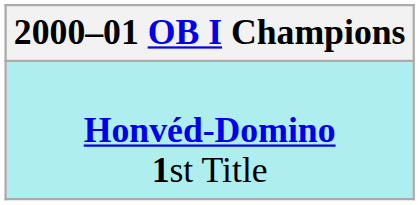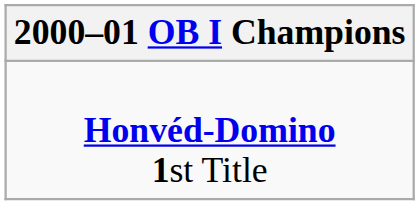(210, 149) paleturquoise background -> (210, 149) no background
